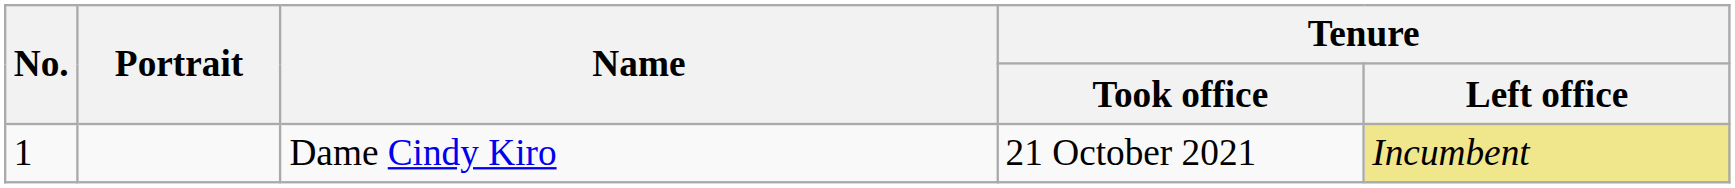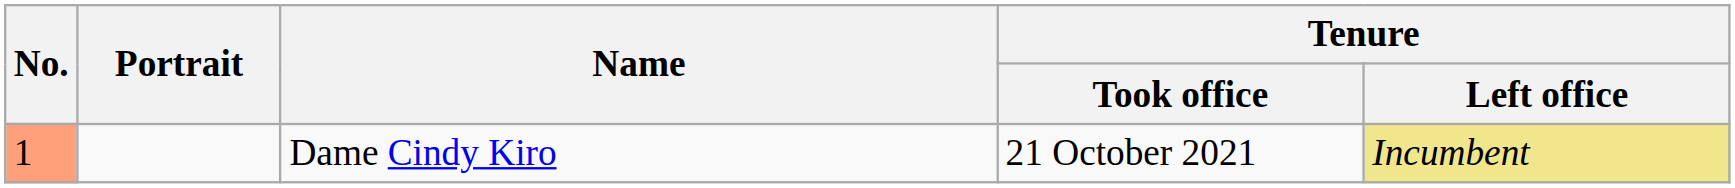(23, 152) no background -> (23, 152) lightsalmon background
